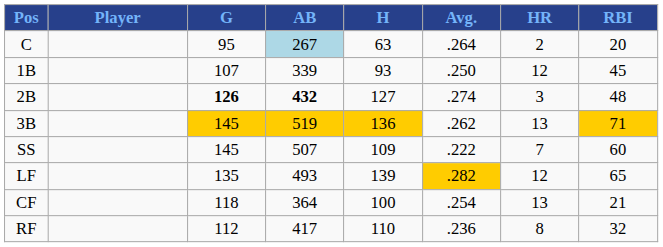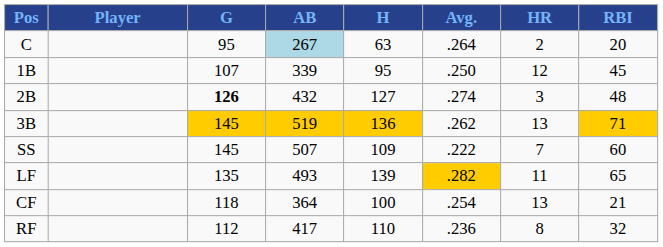(383, 70) 93 -> (383, 70) 95
(305, 96) bold -> (305, 96) normal
(540, 176) 12 -> (540, 176) 11
